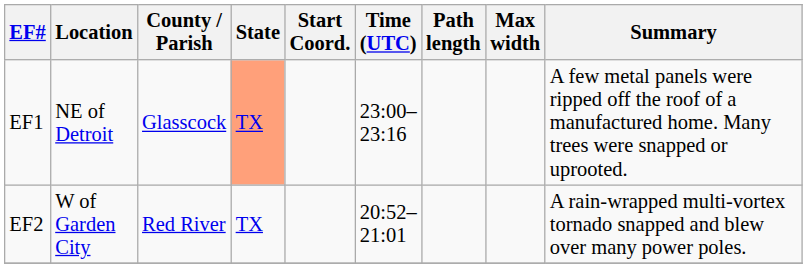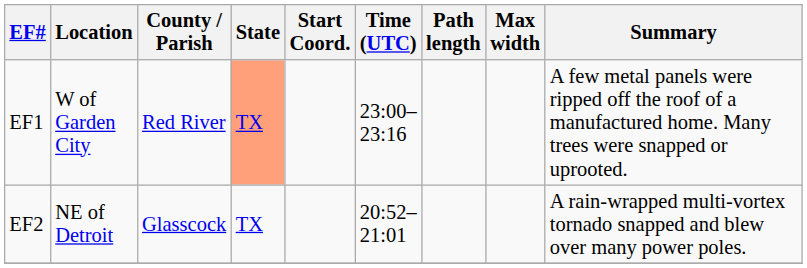(84, 122) NE of Detroit -> (85, 122) W of Garden City
(184, 122) Glasscock -> (184, 122) Red River
(85, 223) W of Garden City -> (84, 223) NE of Detroit
(184, 223) Red River -> (184, 223) Glasscock
